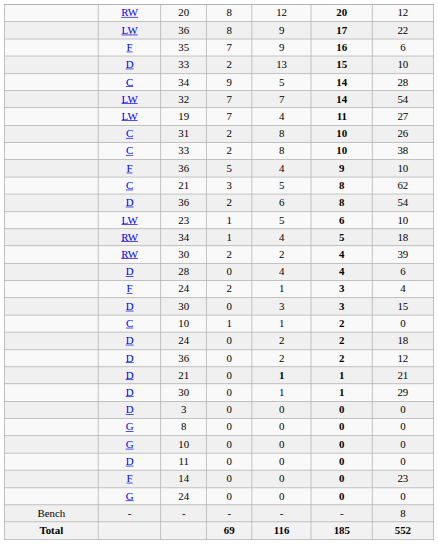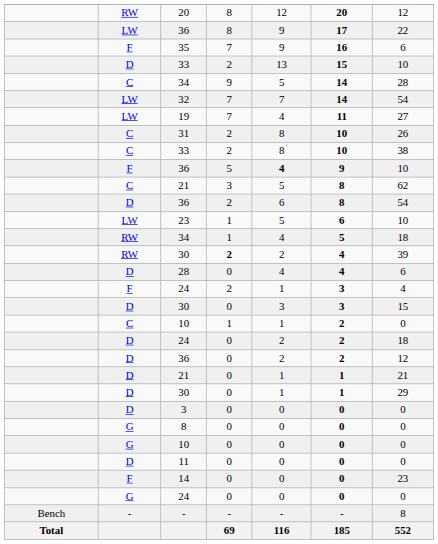(282, 168) normal -> (282, 168) bold
(229, 254) normal -> (229, 254) bold
(282, 375) bold -> (282, 375) normal
